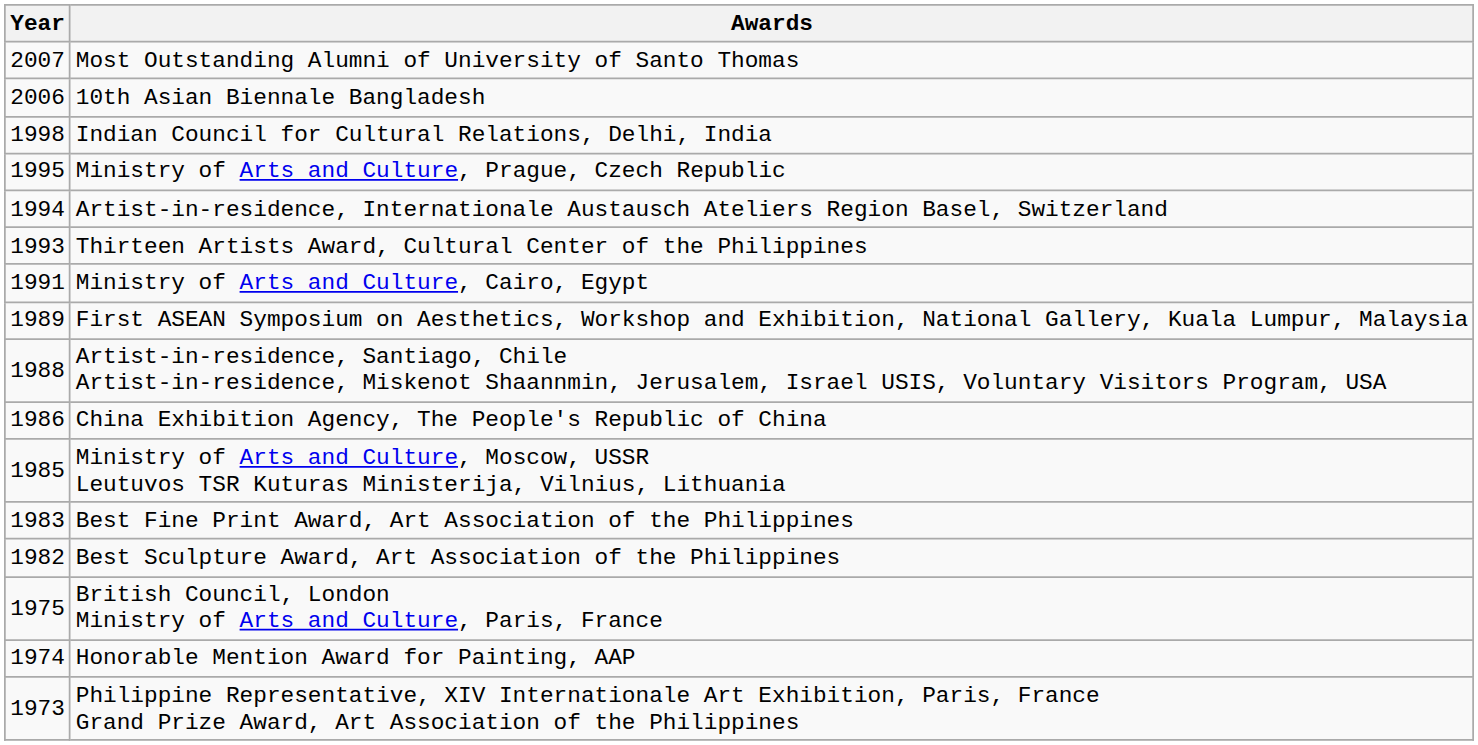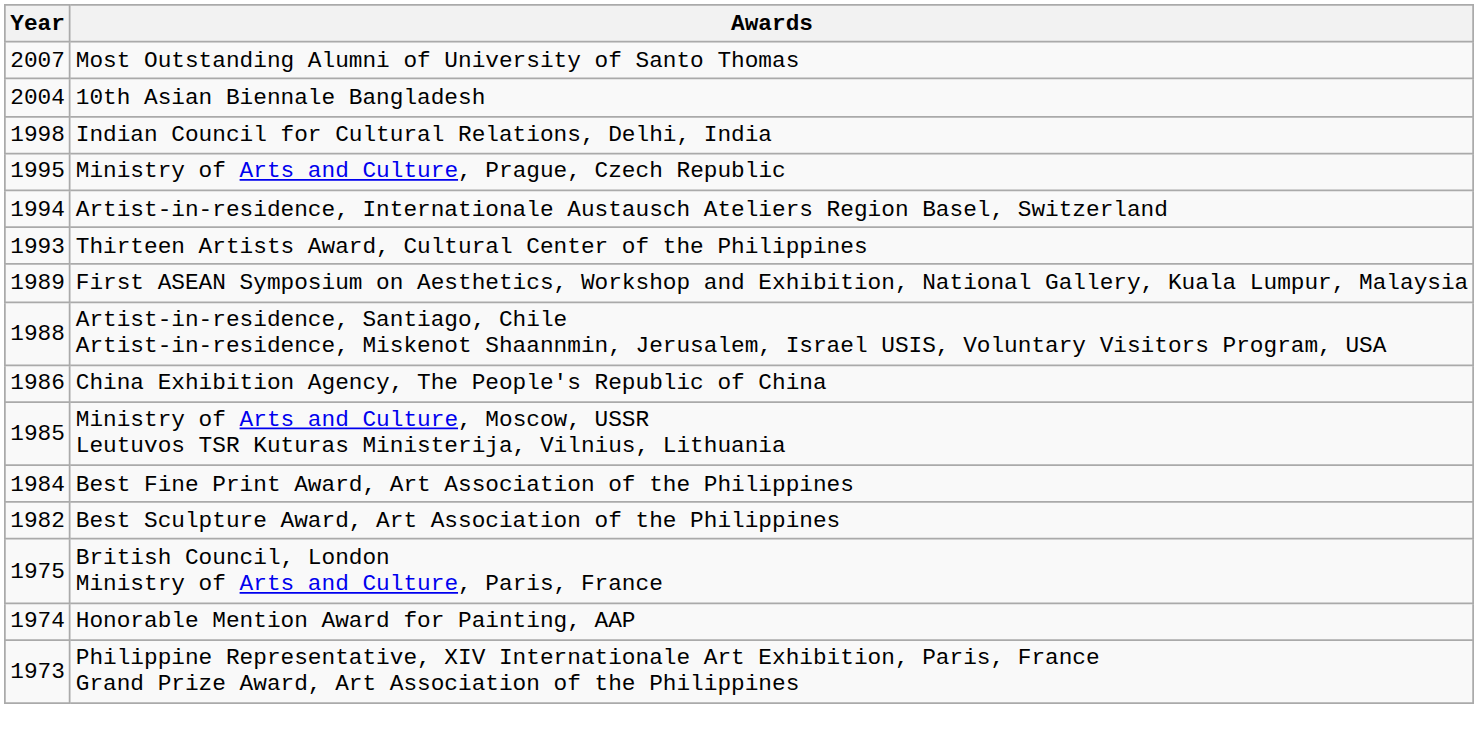(38, 98) 2006 -> (38, 98) 2004
- row: (362, 283)
(38, 521) 1983 -> (38, 484) 1984
